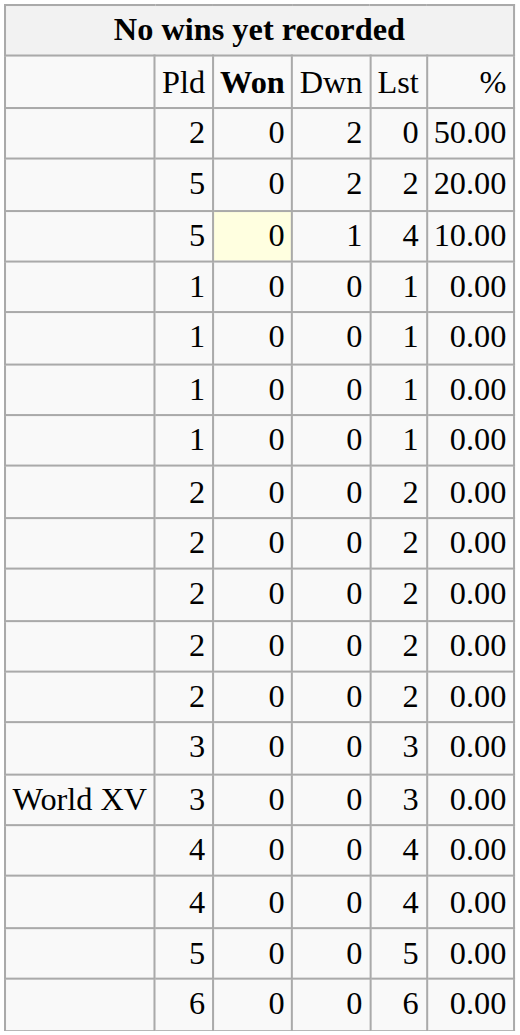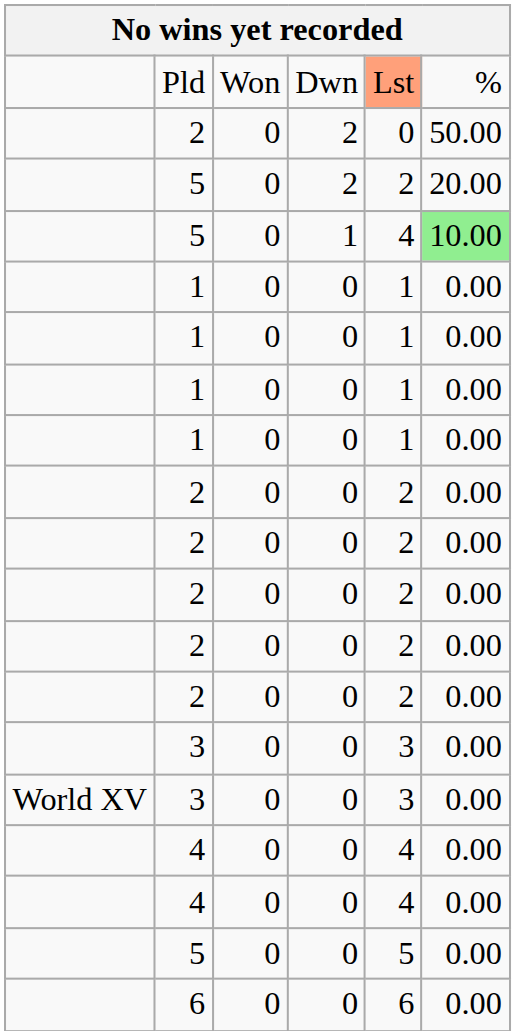(252, 81) bold -> (250, 81) normal
(398, 81) no background -> (394, 81) lightsalmon background
(277, 235) lightyellow background -> (272, 235) no background
(470, 235) no background -> (466, 235) lightgreen background
